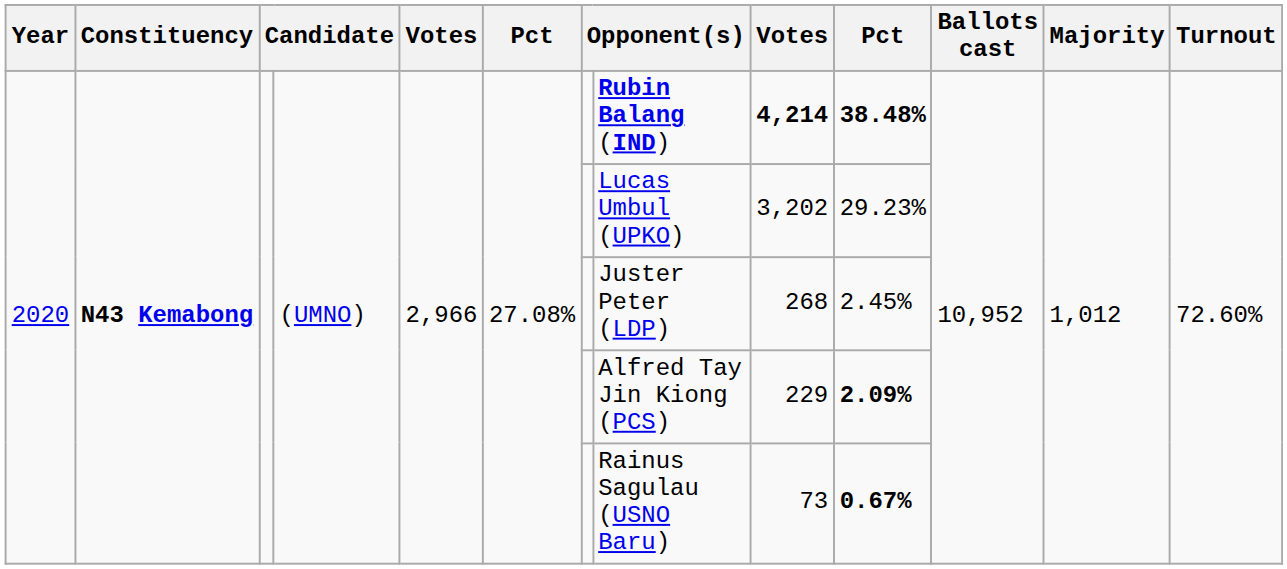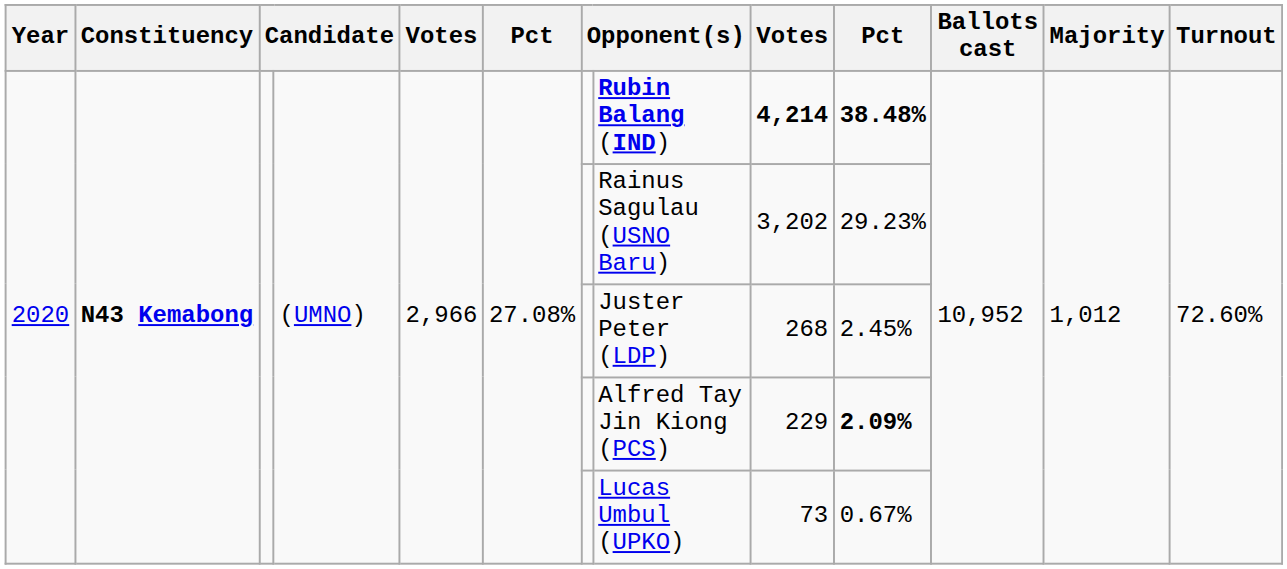(641, 210) Lucas Umbul (UPKO) -> (649, 224) Rainus Sagulau (USNO Baru)
(649, 503) Rainus Sagulau (USNO Baru) -> (641, 516) Lucas Umbul (UPKO)
(876, 503) bold -> (876, 516) normal
